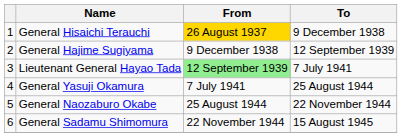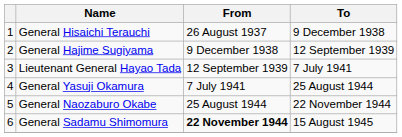(227, 31) gold background -> (227, 31) no background
(237, 68) lightgreen background -> (237, 68) no background
(236, 123) normal -> (237, 123) bold
